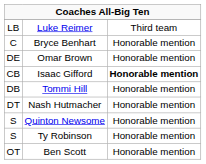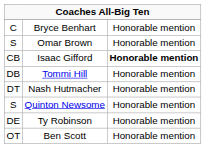- row: (65, 27)
(13, 58) DE -> (13, 43) S
(13, 136) S -> (13, 120) DE
